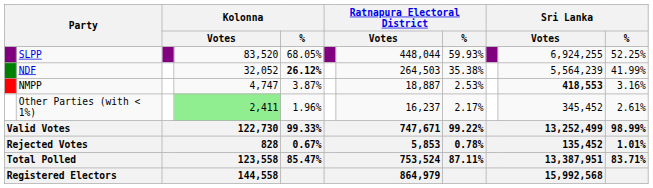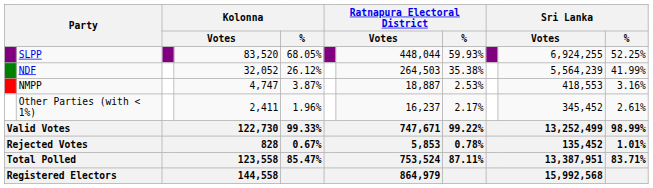(304, 70) bold -> (304, 70) normal
(582, 86) bold -> (582, 86) normal
(264, 107) lightgreen background -> (264, 107) no background
